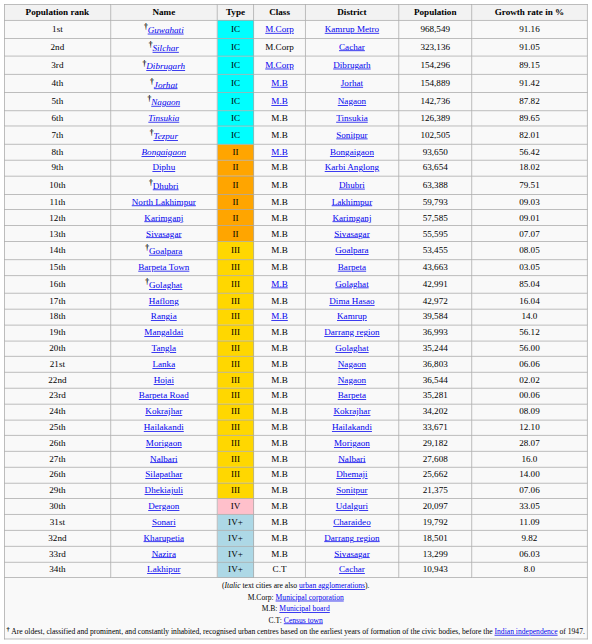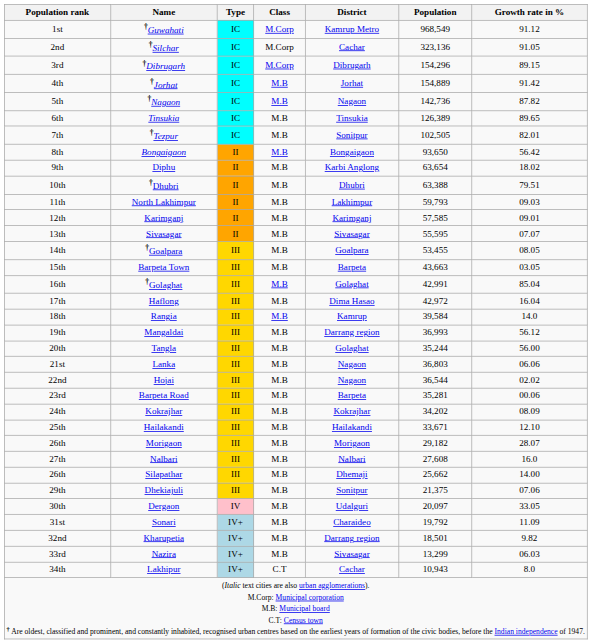(529, 29) 91.16 -> (529, 29) 91.12
